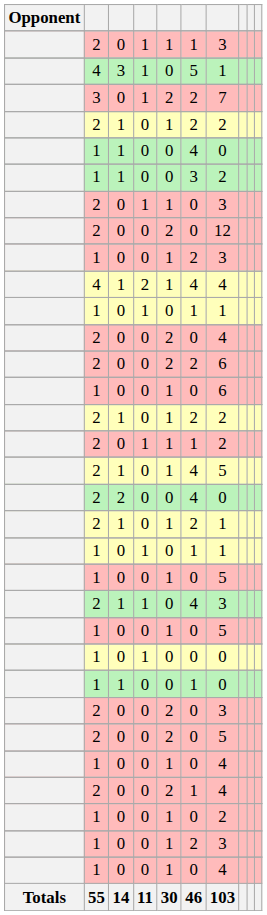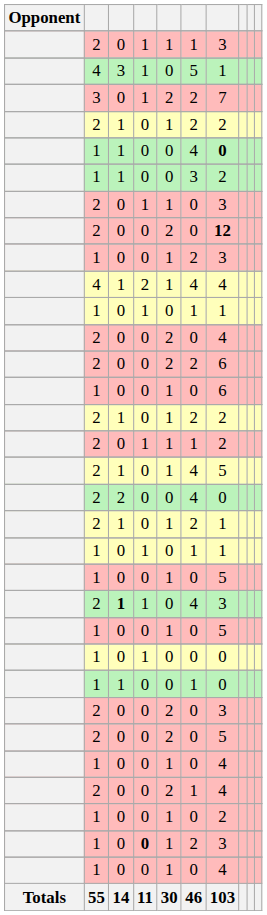(222, 151) normal -> (222, 151) bold
(222, 230) normal -> (222, 230) bold
(121, 603) normal -> (121, 603) bold
(145, 843) normal -> (145, 843) bold
